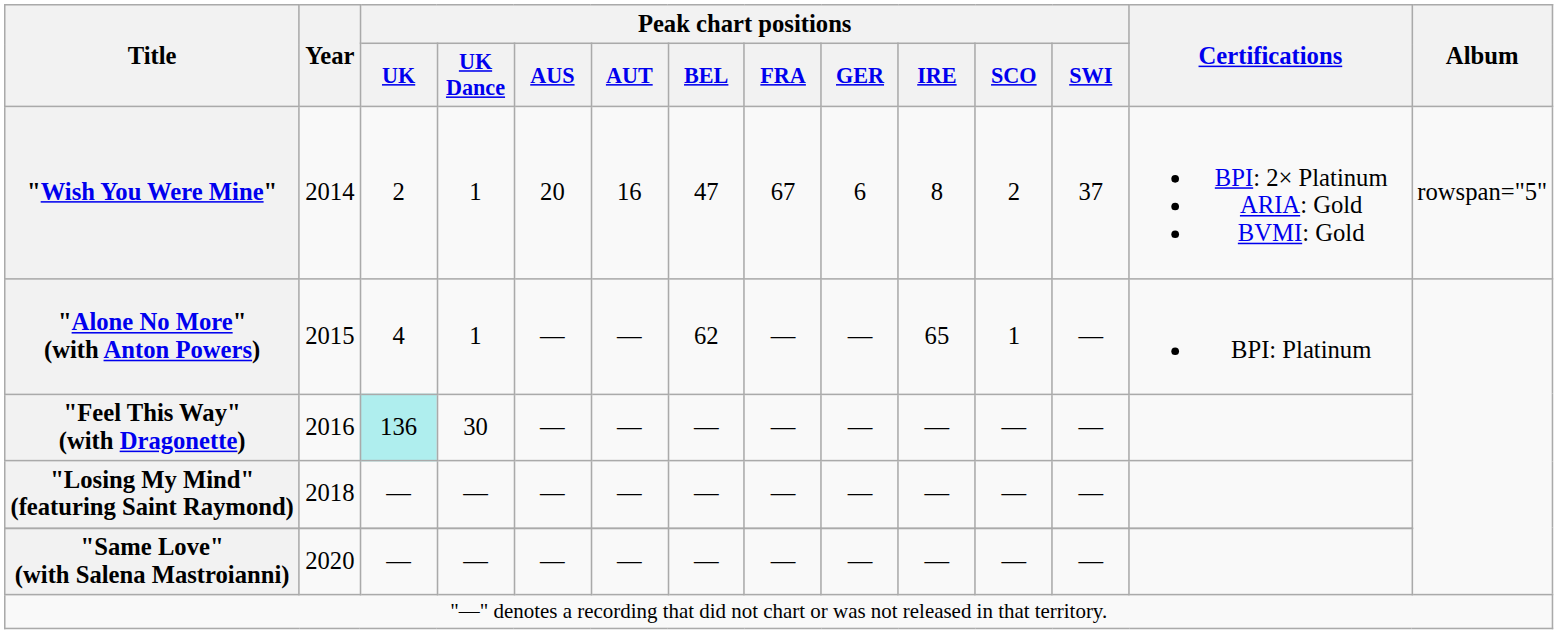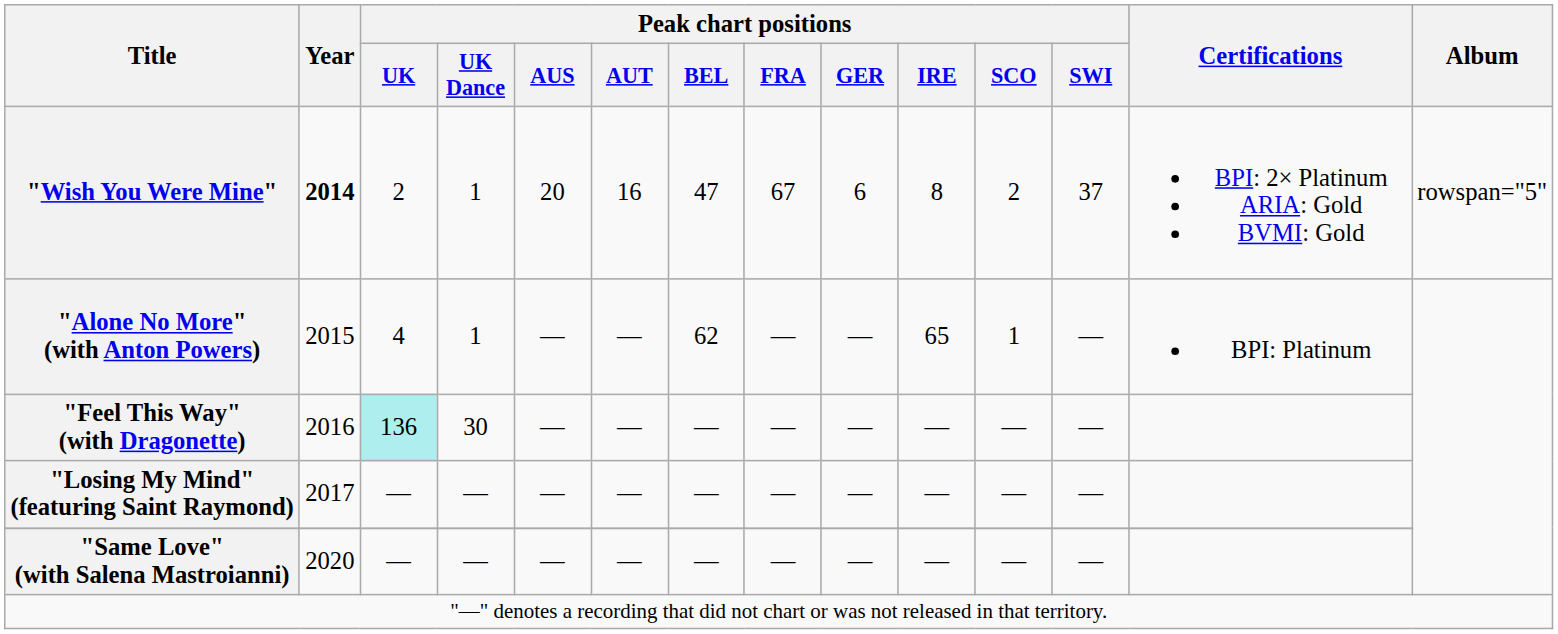(330, 192) normal -> (330, 192) bold
(330, 494) 2018 -> (330, 494) 2017
